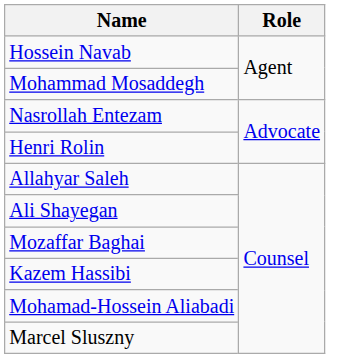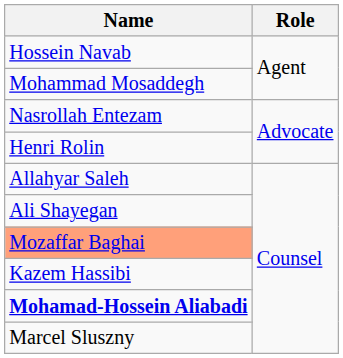(77, 242) no background -> (77, 242) lightsalmon background
(122, 305) normal -> (128, 305) bold
